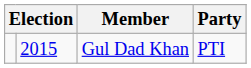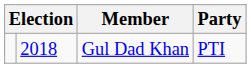(39, 48) 2015 -> (39, 48) 2018
